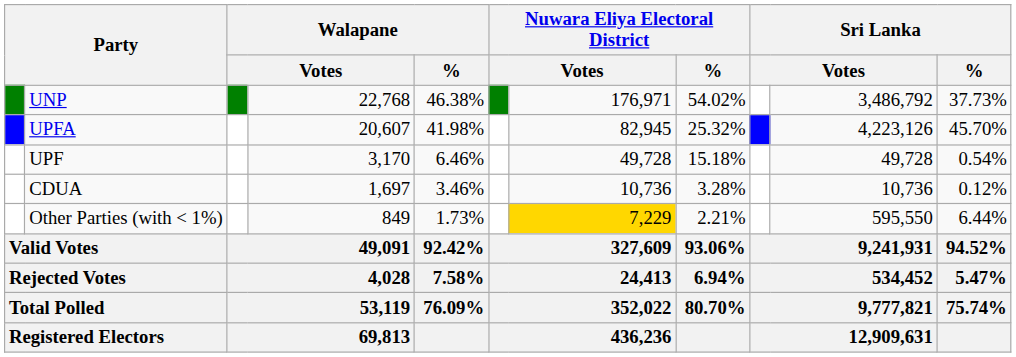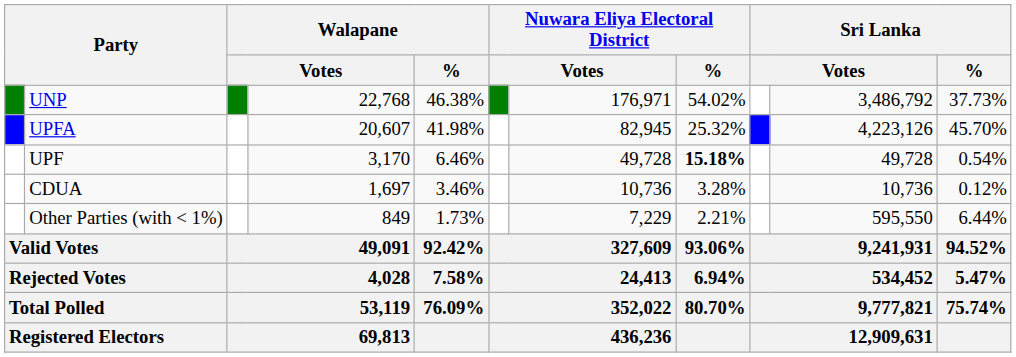(717, 159) normal -> (715, 159) bold
(650, 218) gold background -> (650, 218) no background
